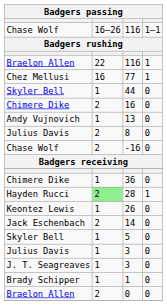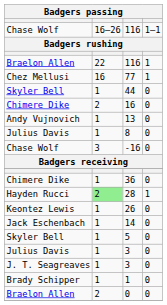(97, 133) 2 -> (97, 133) 1
(97, 147) 2 -> (97, 147) 3
(97, 223) 2 -> (97, 223) 1
